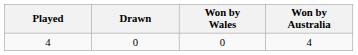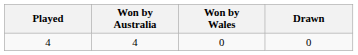columns swapped: (309, 19) <-> (135, 19)
